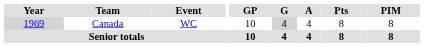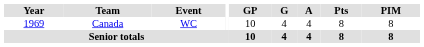(34, 23) lightgrey background -> (34, 23) no background
(284, 23) lightgrey background -> (284, 23) no background
